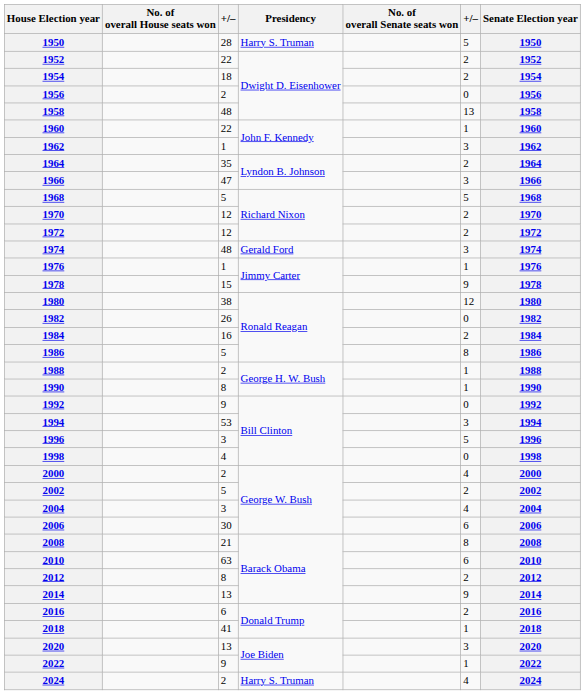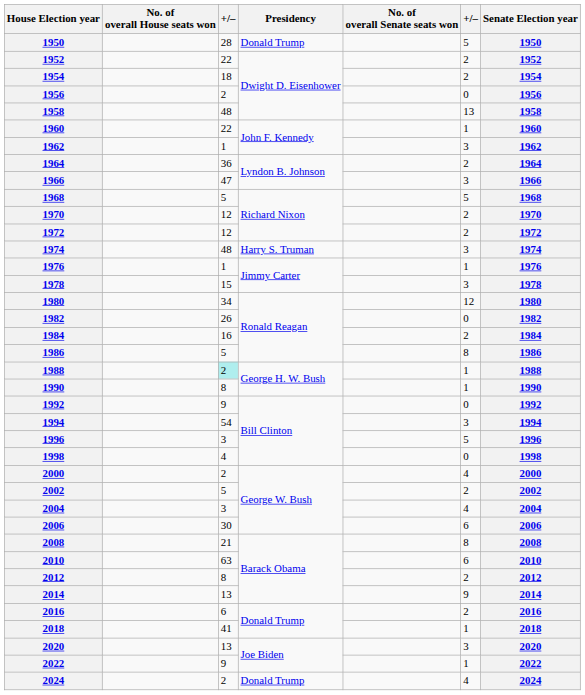(277, 42) Harry S. Truman -> (272, 42) Donald Trump
(226, 163) 35 -> (226, 163) 36
(267, 249) Gerald Ford -> (277, 249) Harry S. Truman
(466, 284) 9 -> (466, 284) 3
(226, 301) 38 -> (226, 301) 34
(224, 370) no background -> (224, 370) paleturquoise background
(226, 422) 53 -> (226, 422) 54
(277, 681) Harry S. Truman -> (272, 681) Donald Trump
